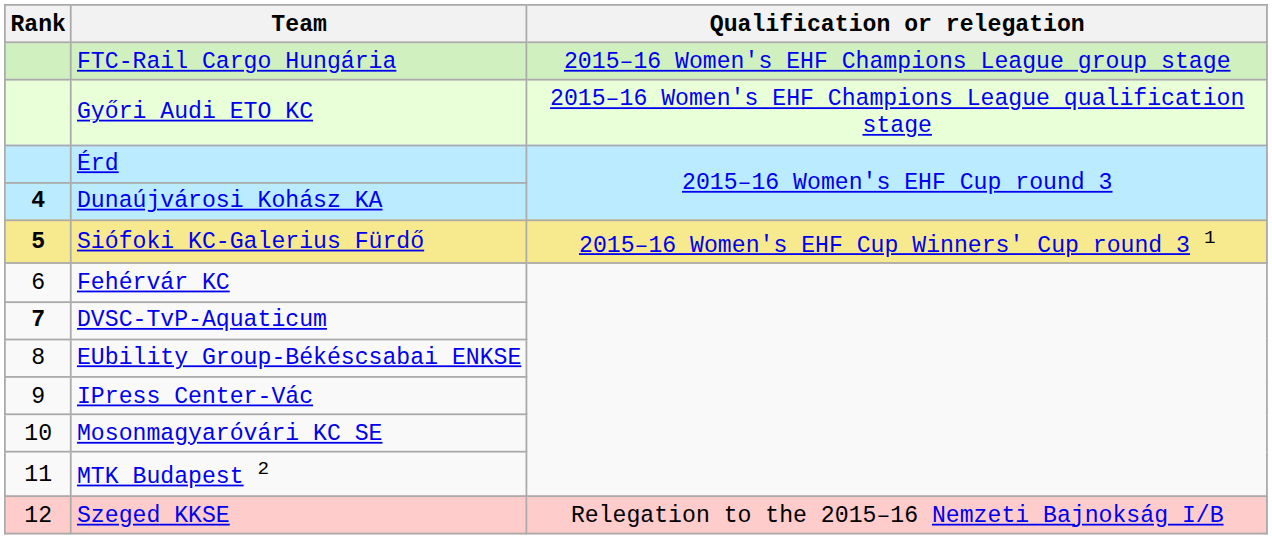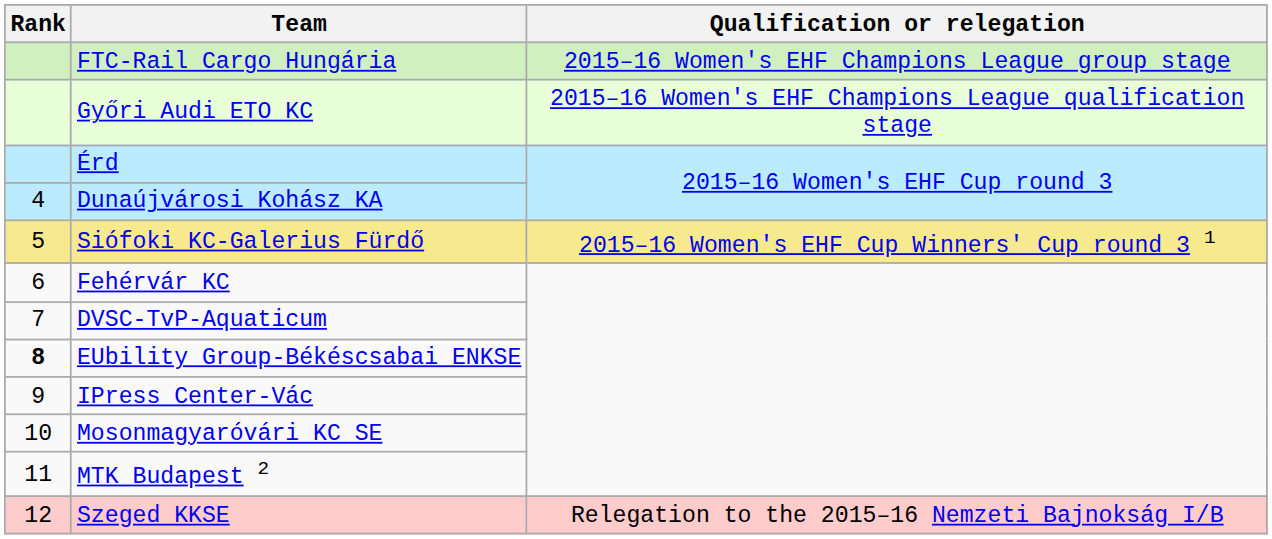(38, 201) bold -> (38, 201) normal
(38, 242) bold -> (38, 242) normal
(38, 320) bold -> (38, 320) normal
(38, 358) normal -> (38, 358) bold
